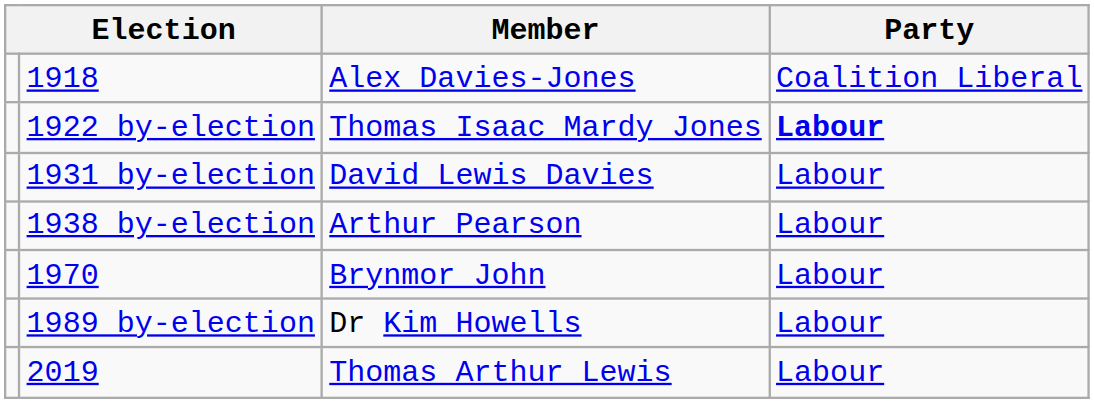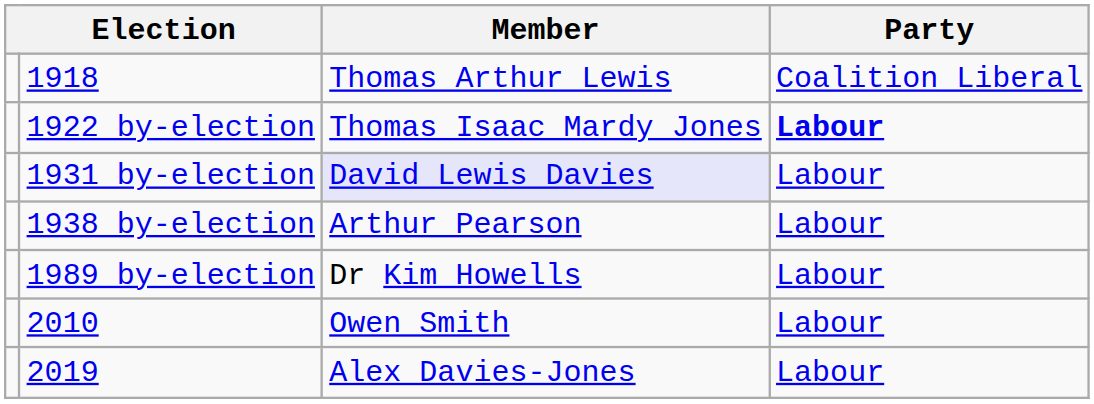(482, 79) Alex Davies-Jones -> (500, 79) Thomas Arthur Lewis
(491, 176) no background -> (491, 176) lavender background
- row: (63, 274)
+ row: (63, 323)
(500, 372) Thomas Arthur Lewis -> (482, 372) Alex Davies-Jones
